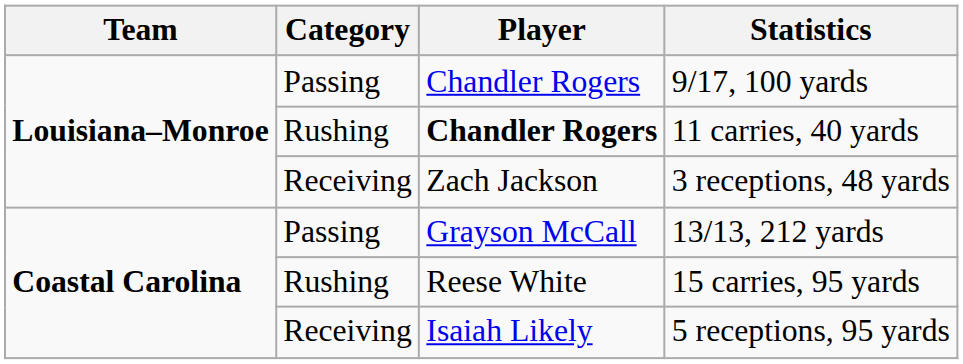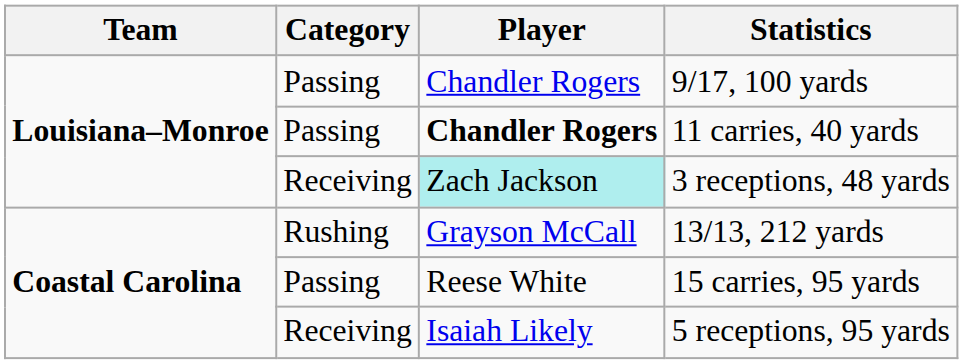(336, 130) Rushing -> (332, 130) Passing
(512, 181) no background -> (512, 181) paleturquoise background
(332, 231) Passing -> (336, 231) Rushing
(336, 281) Rushing -> (332, 281) Passing
